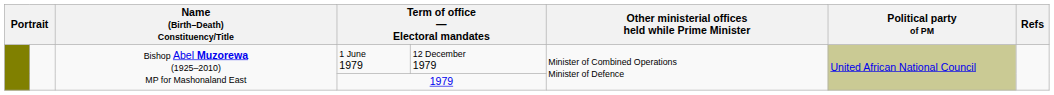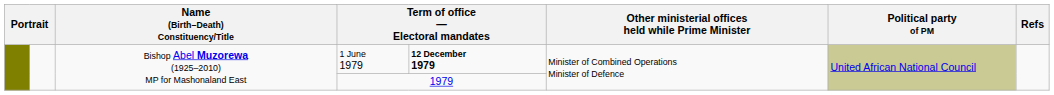(439, 59) normal -> (439, 59) bold
